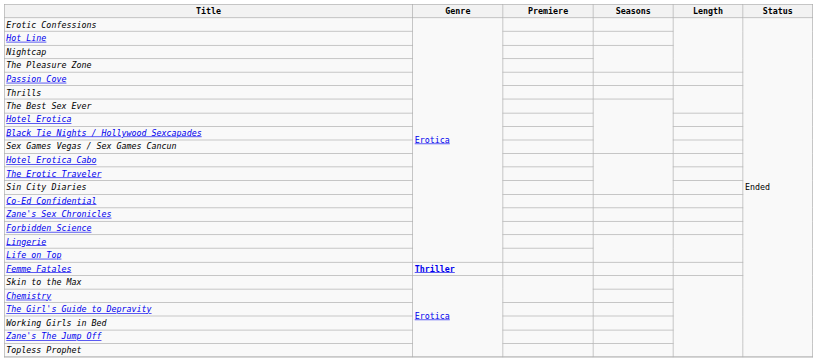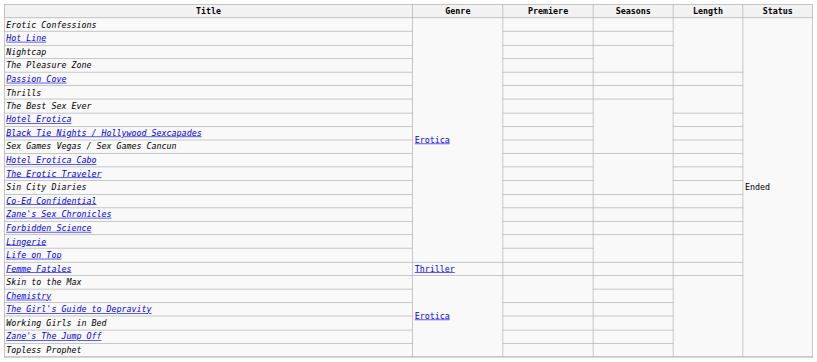(435, 269) bold -> (435, 269) normal
